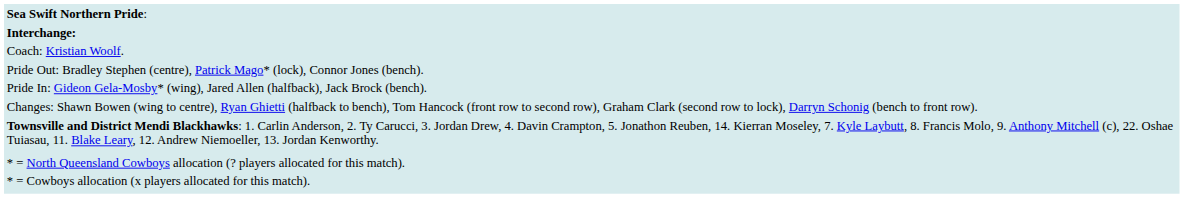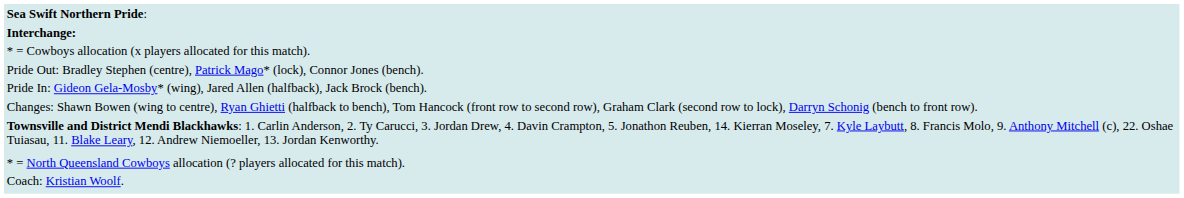(65, 51) Coach: Kristian Woolf. -> (159, 51) * = Cowboys allocation (x players allocated for this match).
(159, 181) * = Cowboys allocation (x players allocated for this match). -> (65, 181) Coach: Kristian Woolf.
